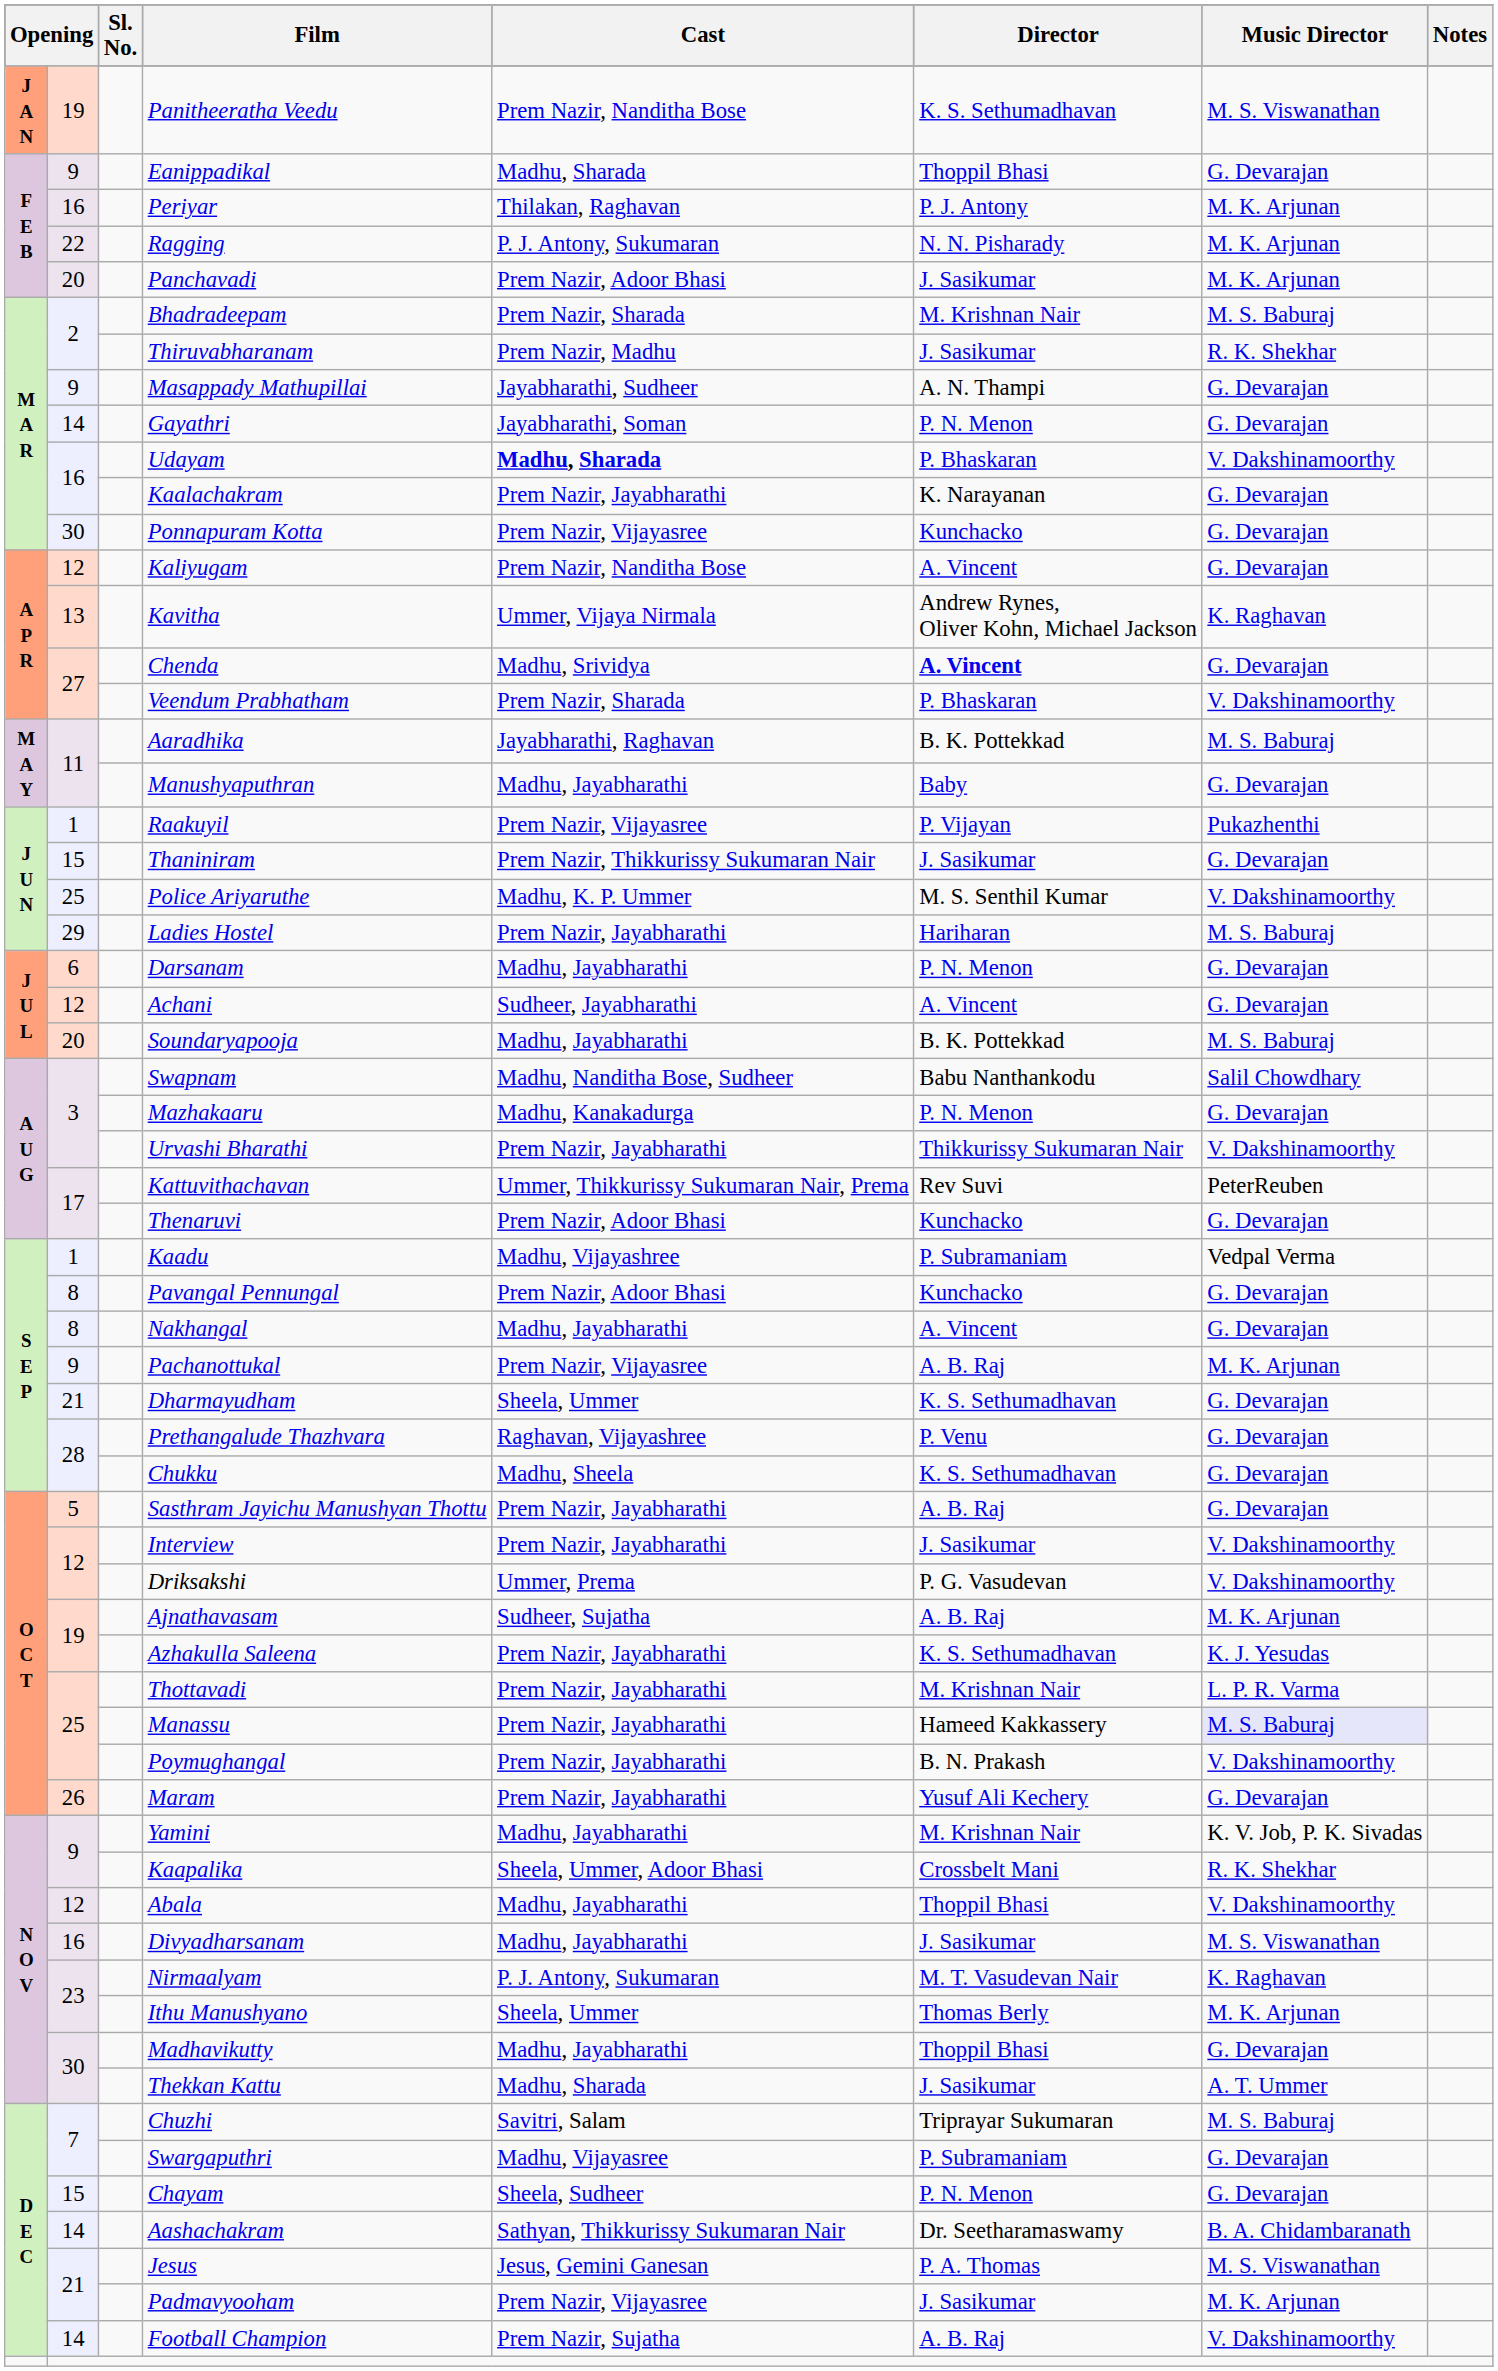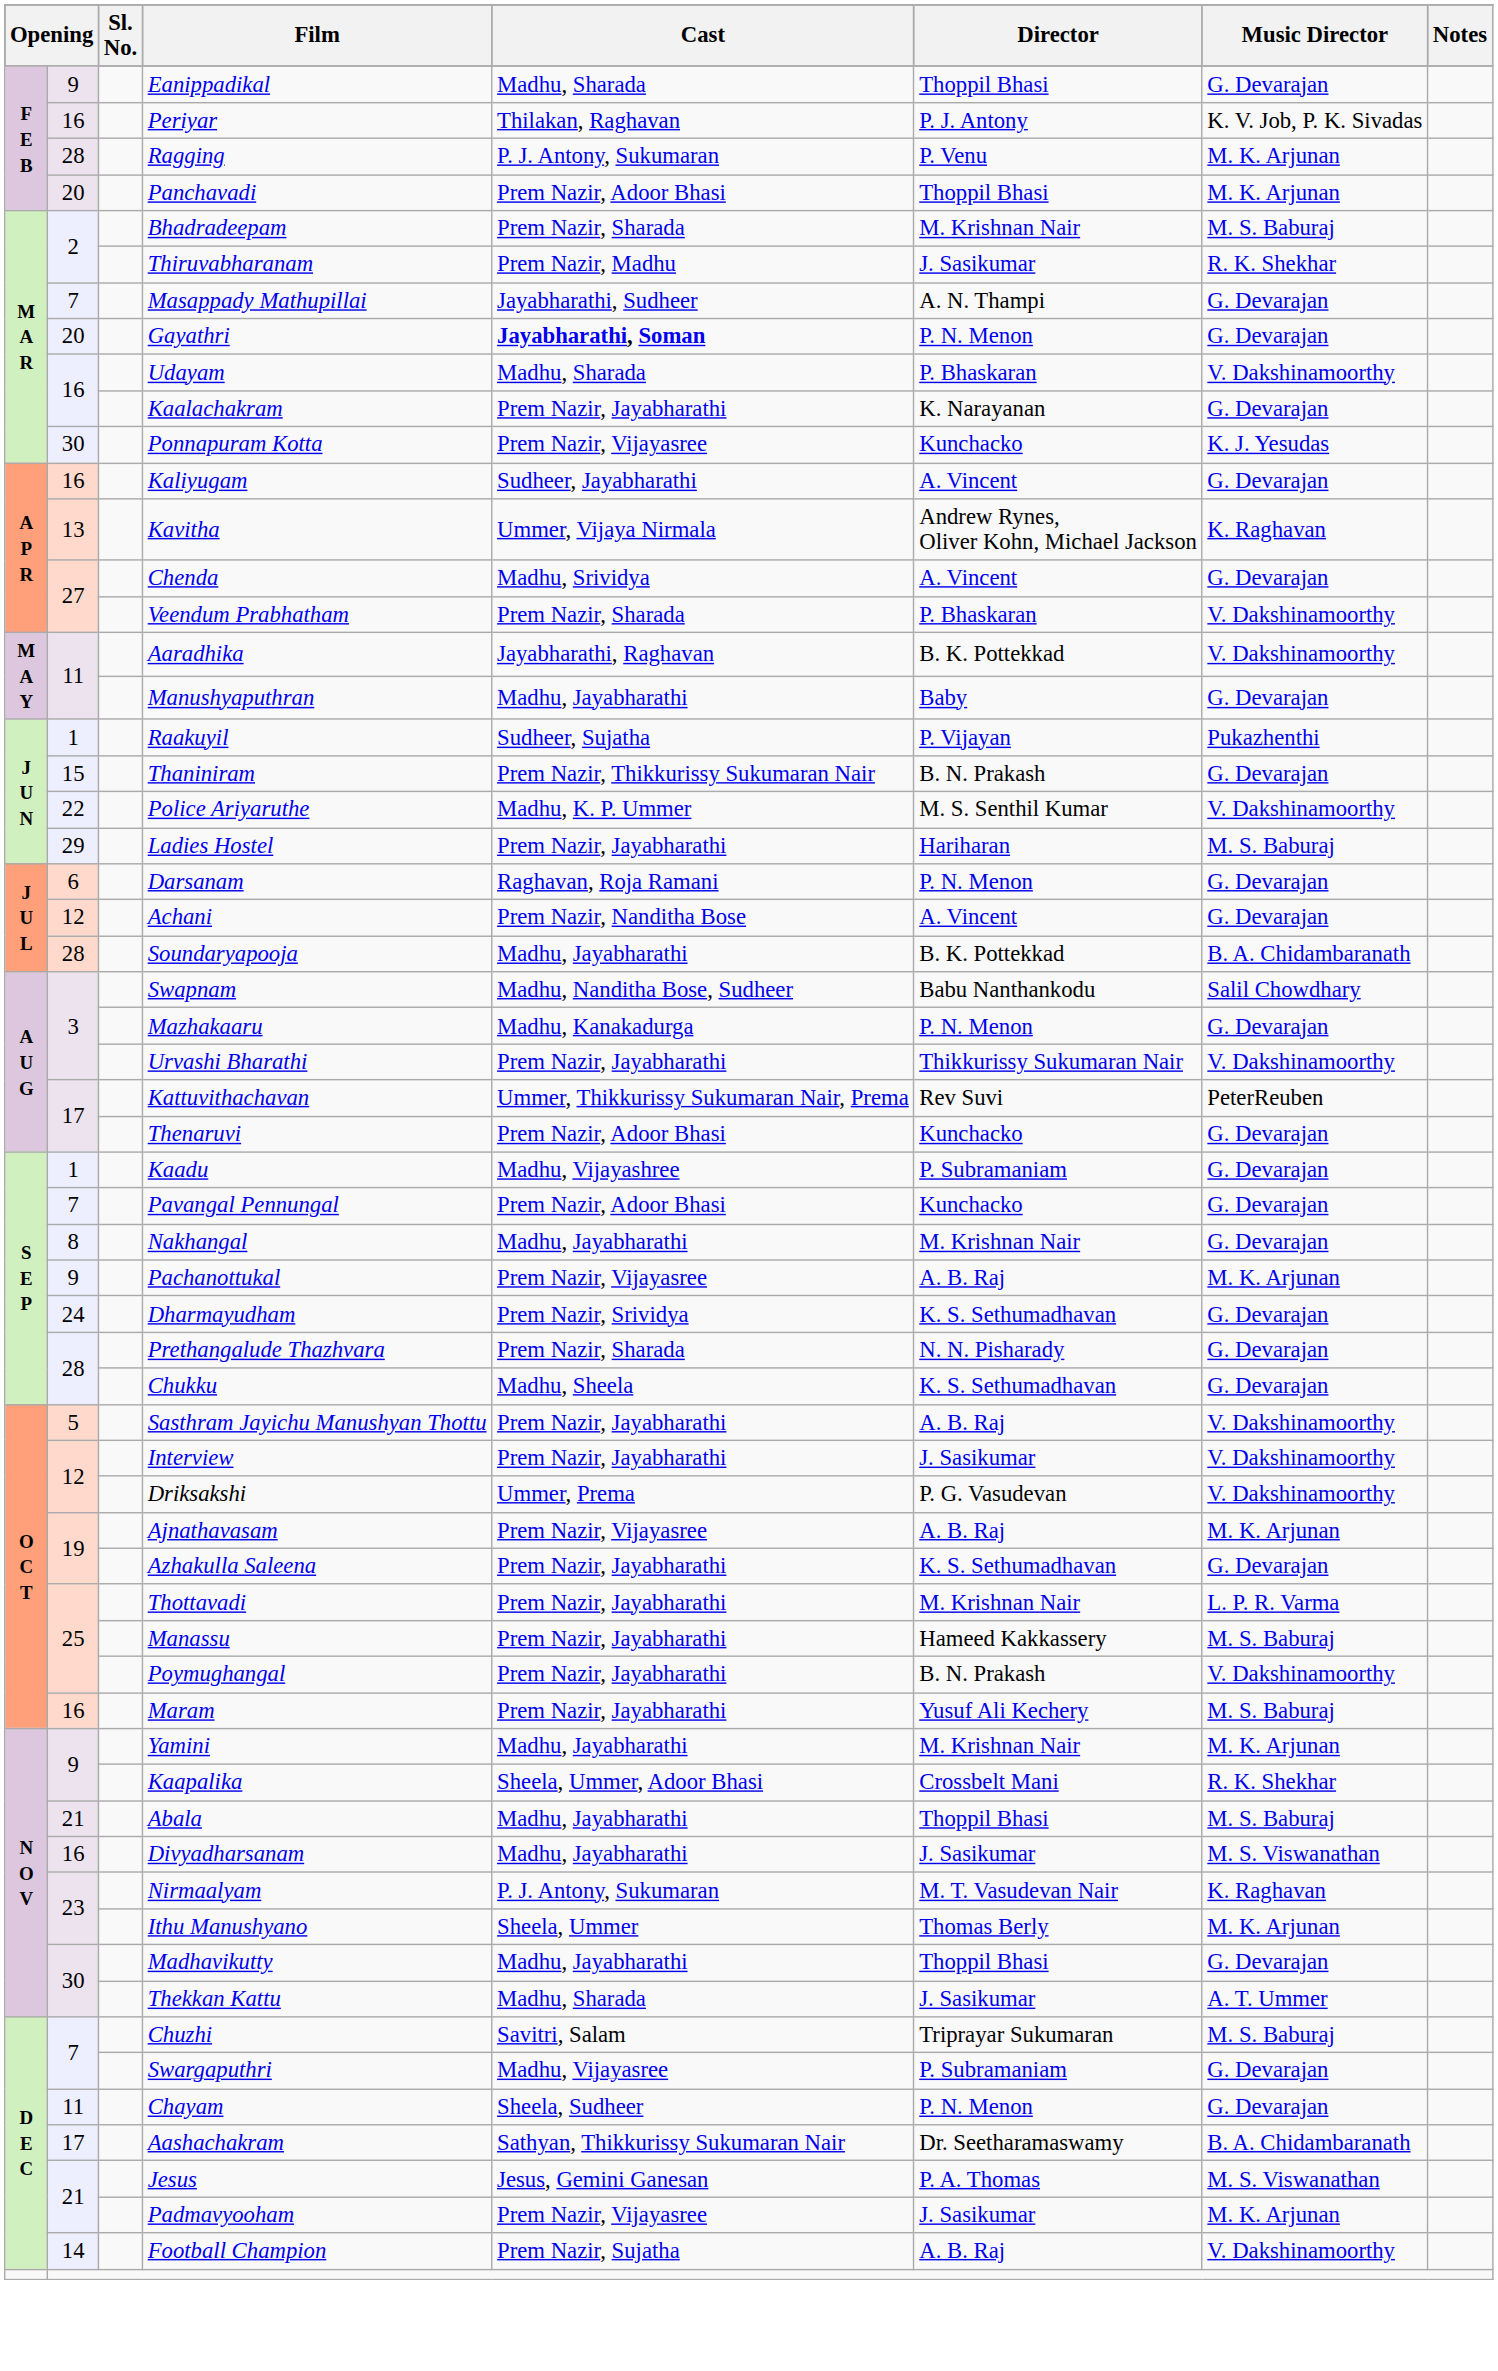- row: (243, 109)
(1274, 207) M. K. Arjunan -> (1315, 120) K. V. Job, P. K. Sivadas
(73, 243) 22 -> (73, 156) 28
(992, 243) N. N. Pisharady -> (953, 156) P. Venu
(977, 279) J. Sasikumar -> (984, 192) Thoppil Bhasi
(73, 387) 9 -> (73, 300) 7
(73, 423) 14 -> (73, 336) 20
(592, 423) normal -> (601, 336) bold
(579, 459) bold -> (572, 372) normal
(1268, 531) G. Devarajan -> (1268, 444) K. J. Yesudas
(73, 567) 12 -> (73, 480) 16
(622, 567) Prem Nazir, Nanditha Bose -> (597, 480) Sudheer, Jayabharathi
(970, 665) bold -> (968, 578) normal
(1271, 741) M. S. Baburaj -> (1301, 653) V. Dakshinamoorthy
(602, 824) Prem Nazir, Vijayasree -> (574, 737) Sudheer, Sujatha
(977, 860) J. Sasikumar -> (982, 773) B. N. Prakash
(73, 896) 25 -> (73, 809) 22
(592, 968) Madhu, Jayabharathi -> (608, 881) Raghavan, Roja Ramani
(597, 1004) Sudheer, Jayabharathi -> (622, 917) Prem Nazir, Nanditha Bose
(73, 1040) 20 -> (73, 953) 28
(1271, 1040) M. S. Baburaj -> (1309, 953) B. A. Chidambaranath
(1271, 1256) Vedpal Verma -> (1268, 1169) G. Devarajan
(73, 1292) 8 -> (73, 1205) 7
(968, 1328) A. Vincent -> (1000, 1241) M. Krishnan Nair
(73, 1400) 21 -> (73, 1313) 24
(568, 1400) Sheela, Ummer -> (593, 1313) Prem Nazir, Srividya
(602, 1437) Raghavan, Vijayashree -> (591, 1349) Prem Nazir, Sharada
(953, 1437) P. Venu -> (992, 1349) N. N. Pisharady
(1268, 1509) G. Devarajan -> (1301, 1421) V. Dakshinamoorthy
(574, 1617) Sudheer, Sujatha -> (602, 1530) Prem Nazir, Vijayasree
(1268, 1653) K. J. Yesudas -> (1268, 1566) G. Devarajan
(1271, 1725) lavender background -> (1271, 1638) no background
(73, 1797) 26 -> (73, 1710) 16
(1268, 1797) G. Devarajan -> (1271, 1710) M. S. Baburaj
(1315, 1833) K. V. Job, P. K. Sivadas -> (1274, 1746) M. K. Arjunan
(73, 1905) 12 -> (73, 1818) 21
(1301, 1905) V. Dakshinamoorthy -> (1271, 1818) M. S. Baburaj
(73, 2193) 15 -> (73, 2106) 11
(73, 2229) 14 -> (73, 2142) 17
